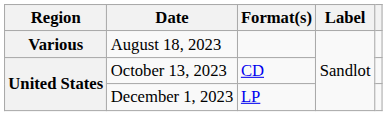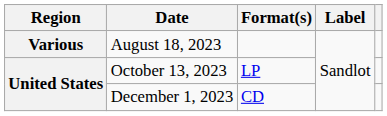(252, 70) CD -> (251, 70) LP
(251, 96) LP -> (252, 96) CD
